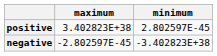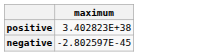- column: (173, 12)
